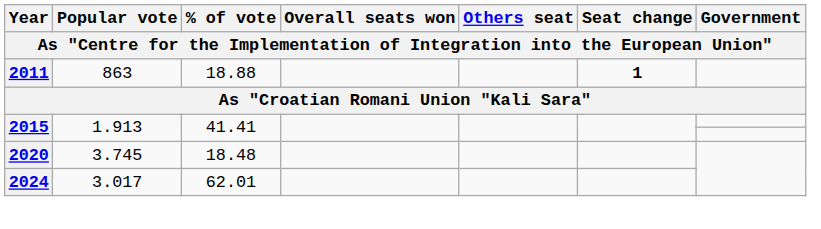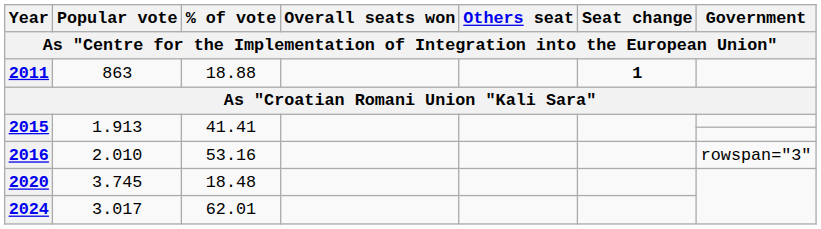+ row: (29, 155)
